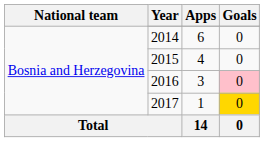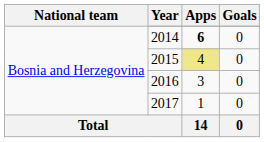(201, 37) normal -> (201, 37) bold
(201, 59) no background -> (201, 59) khaki background
(240, 81) pink background -> (240, 81) no background
(240, 103) gold background -> (240, 103) no background
